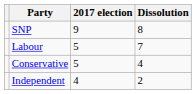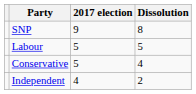(140, 47) 7 -> (140, 47) 5
